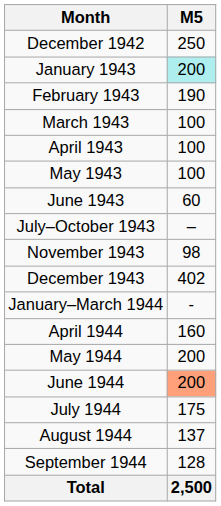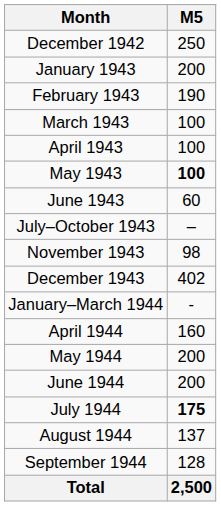(191, 69) paleturquoise background -> (191, 69) no background
(191, 174) normal -> (191, 174) bold
(191, 383) lightsalmon background -> (191, 383) no background
(191, 409) normal -> (191, 409) bold
